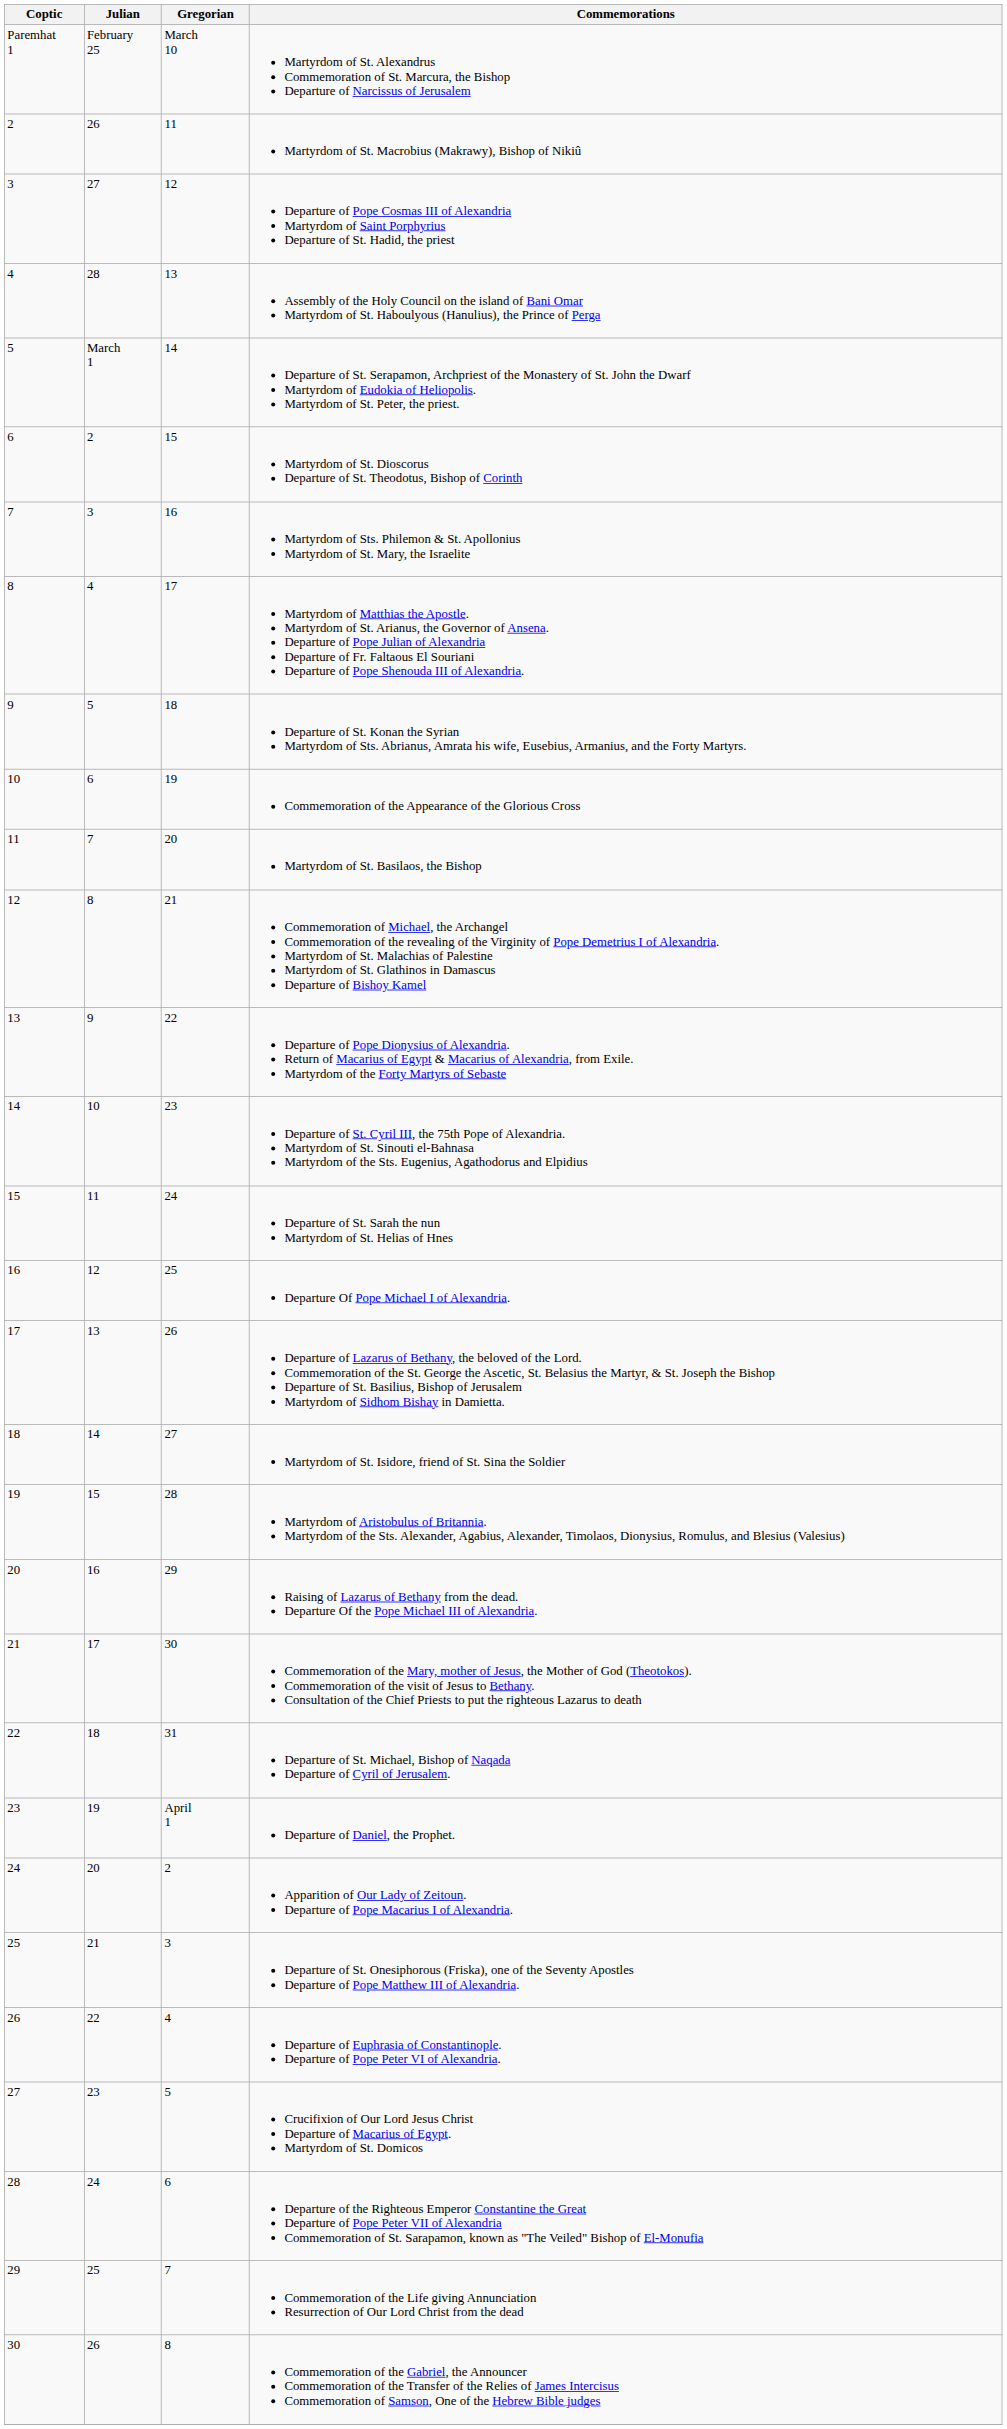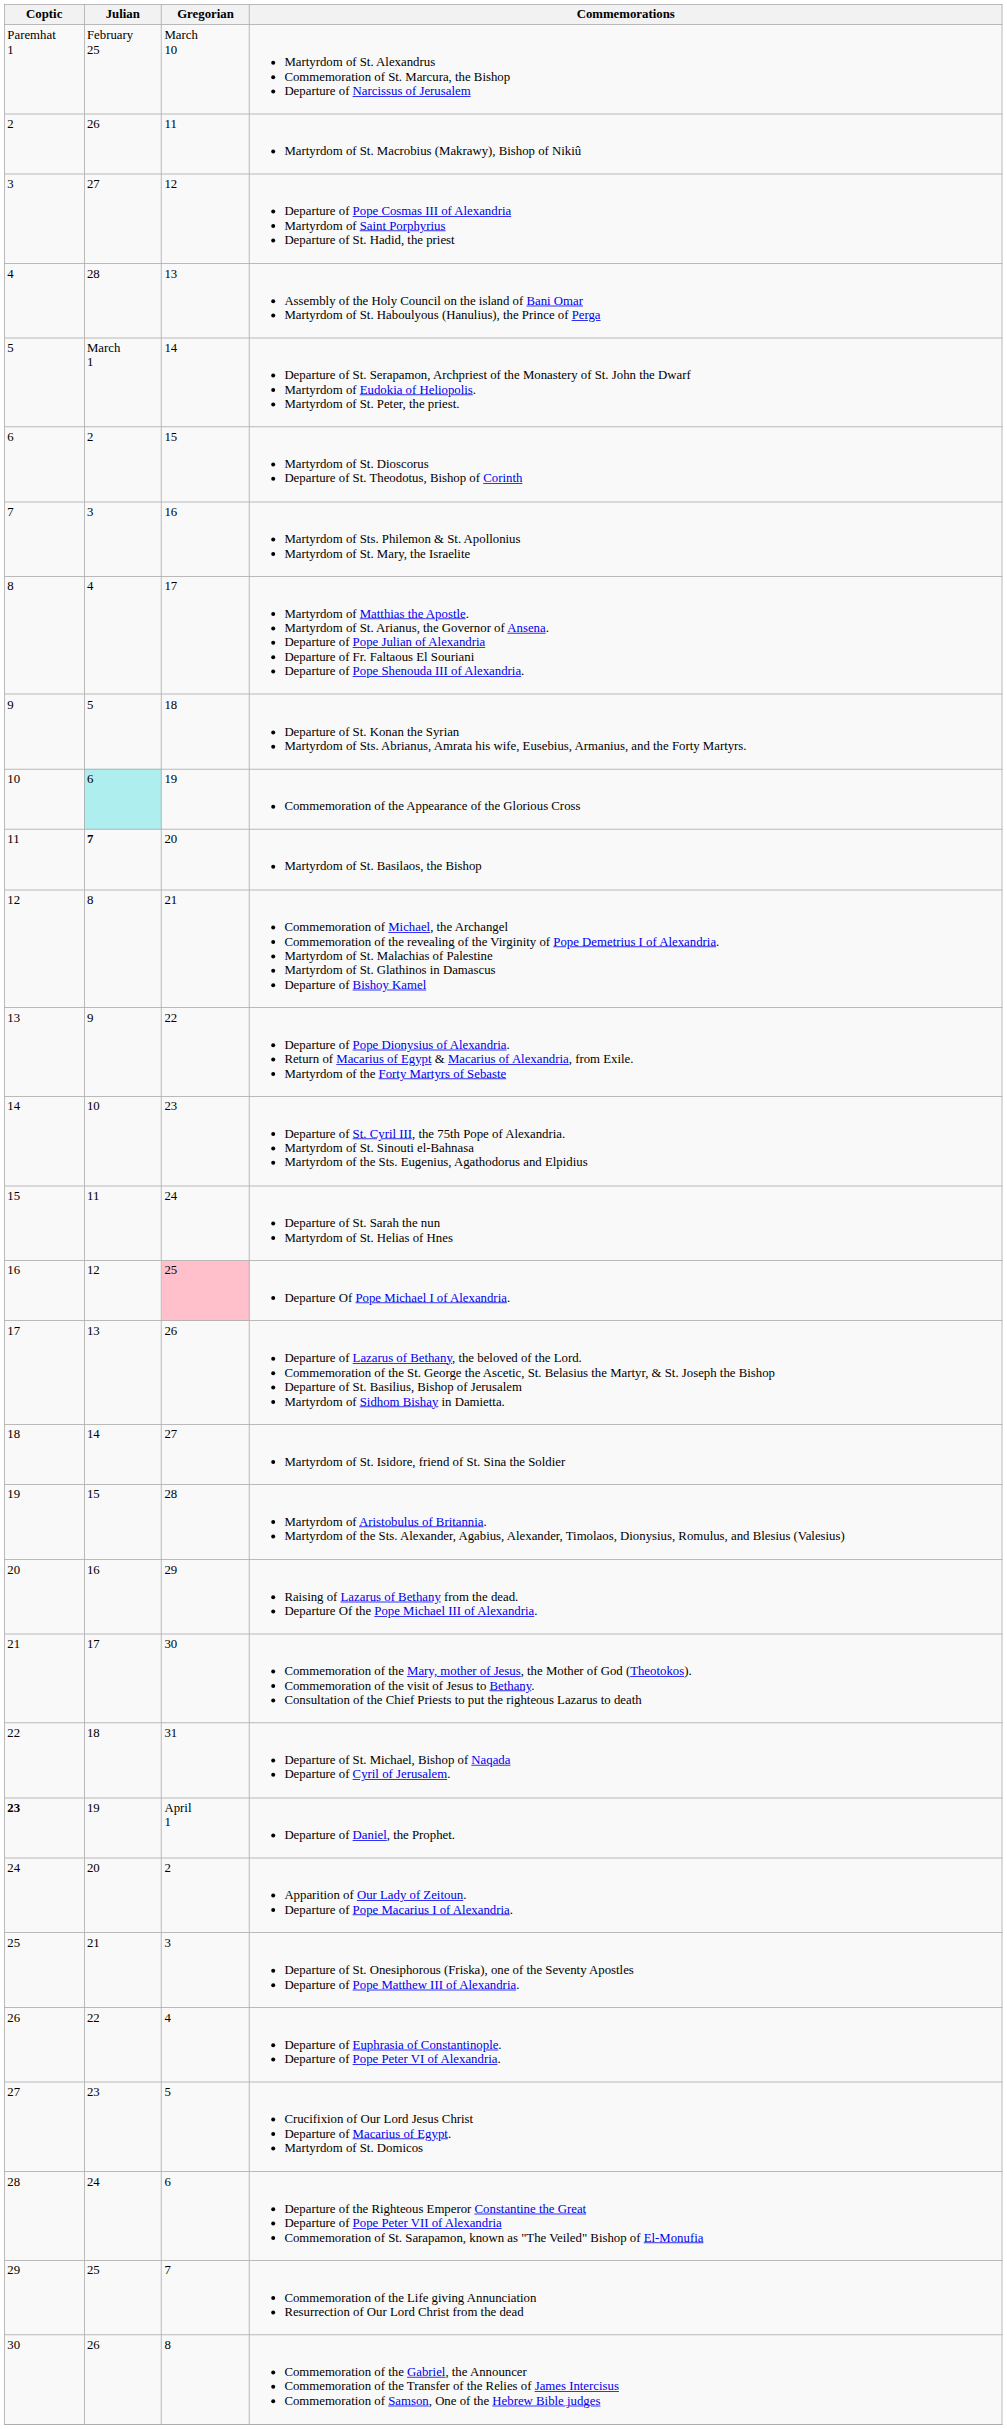(90, 779) no background -> (90, 779) paleturquoise background
(90, 839) normal -> (90, 839) bold
(171, 1270) no background -> (171, 1270) pink background
(14, 1807) normal -> (14, 1807) bold
